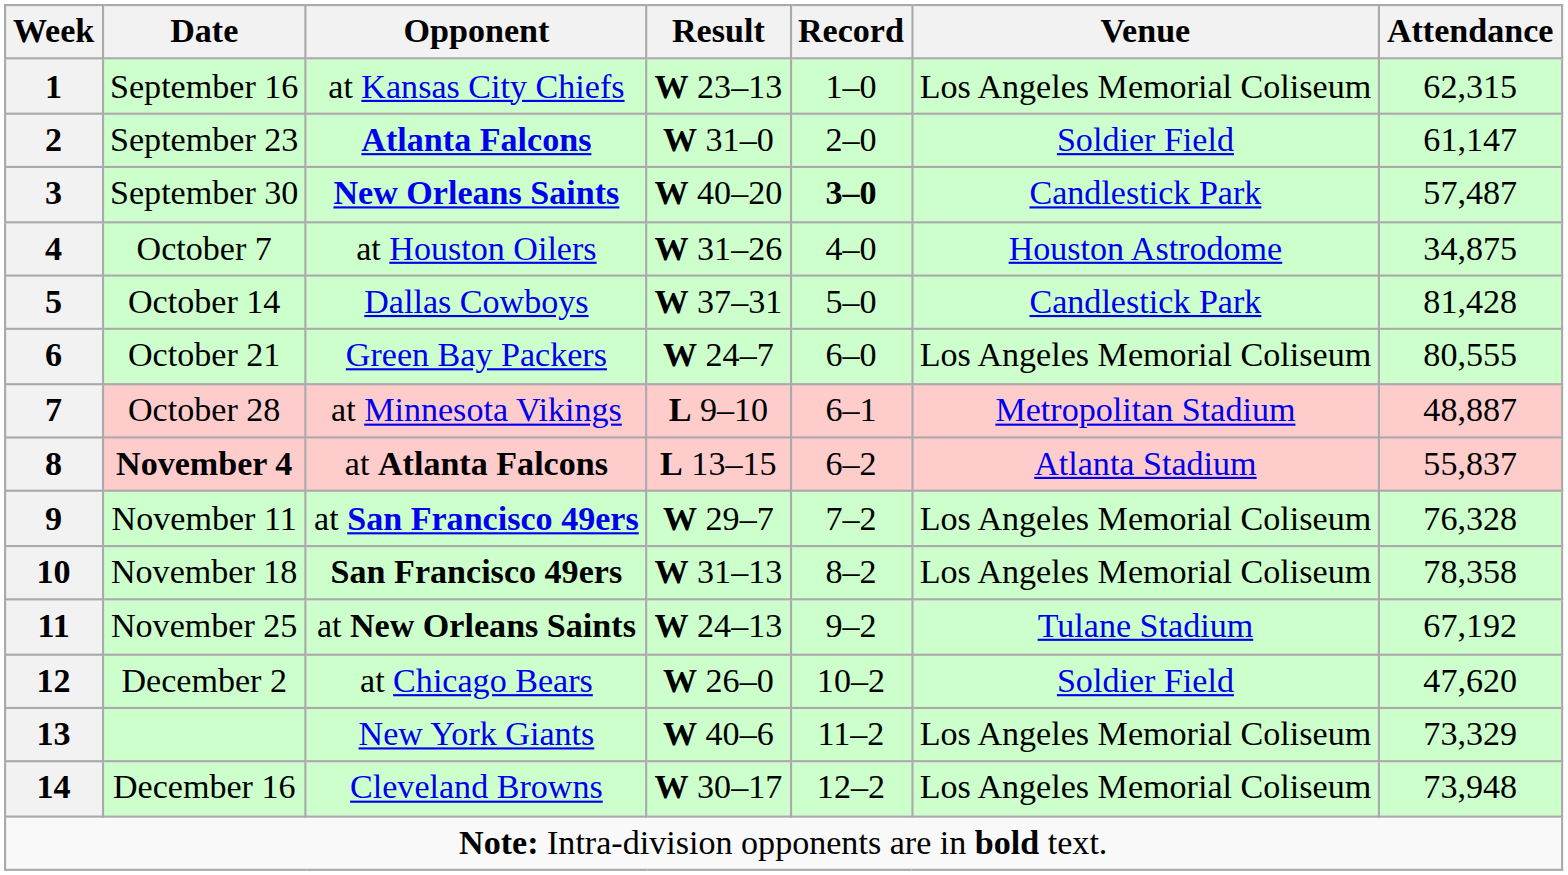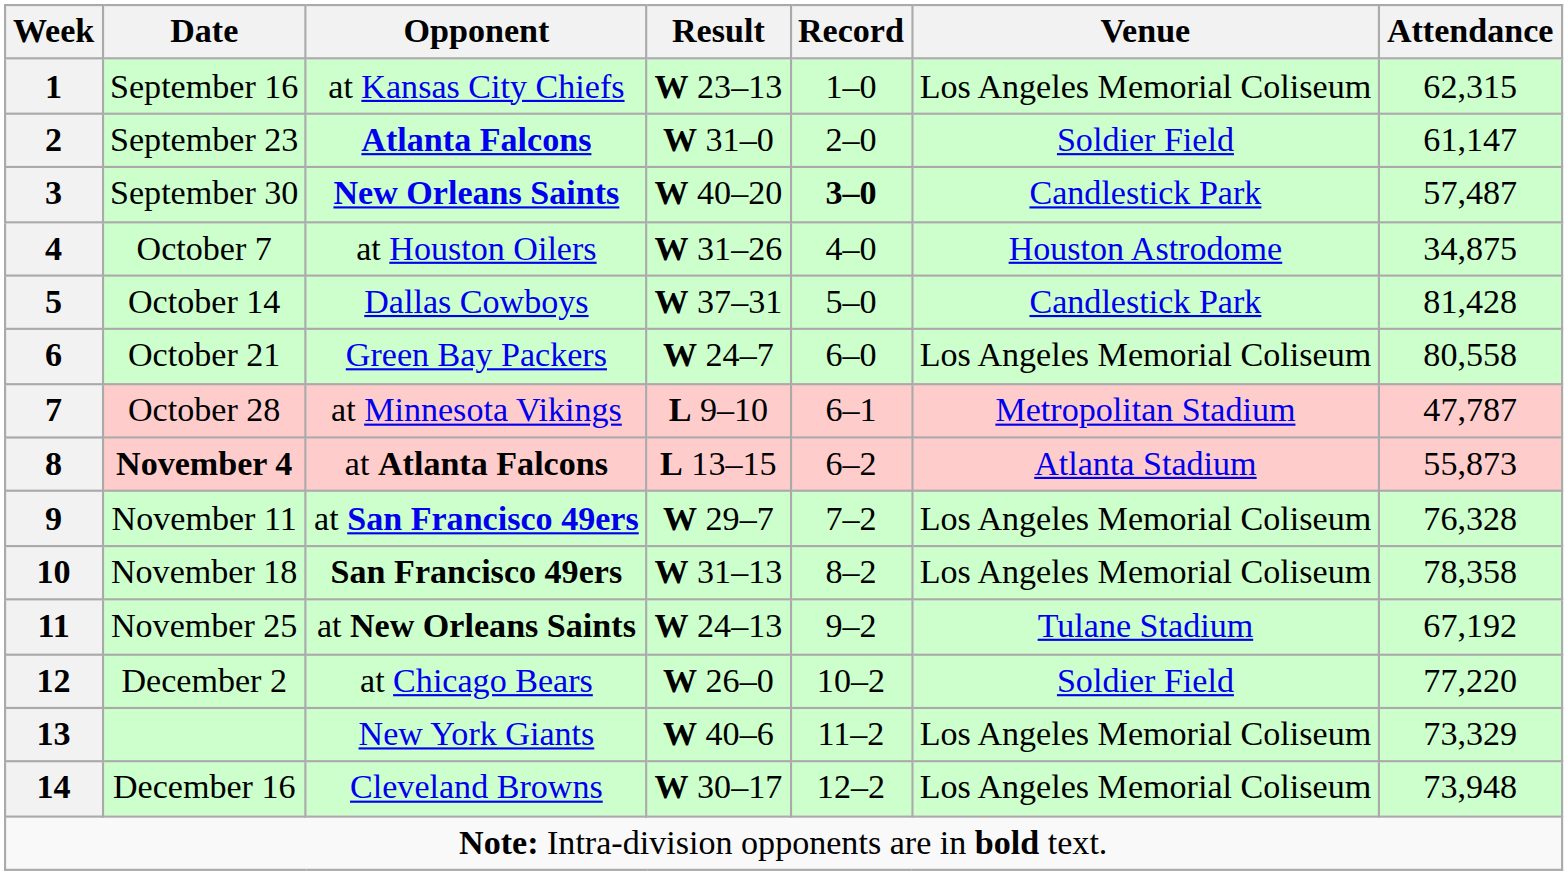(1470, 355) 80,555 -> (1470, 355) 80,558
(1470, 409) 48,887 -> (1470, 409) 47,787
(1470, 463) 55,837 -> (1470, 463) 55,873
(1470, 680) 47,620 -> (1470, 680) 77,220
